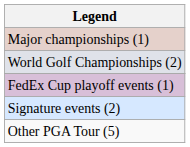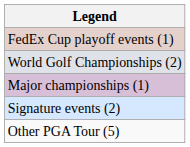(78, 39) Major championships (1) -> (91, 39) FedEx Cup playoff events (1)
(91, 85) FedEx Cup playoff events (1) -> (78, 85) Major championships (1)
